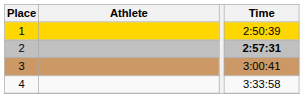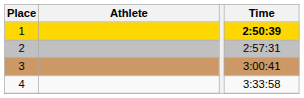(262, 31) normal -> (262, 31) bold
(262, 48) bold -> (262, 48) normal
